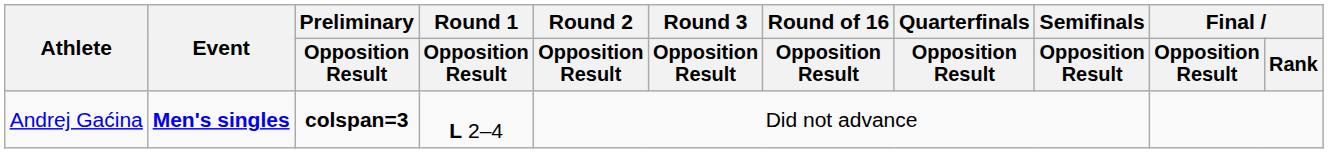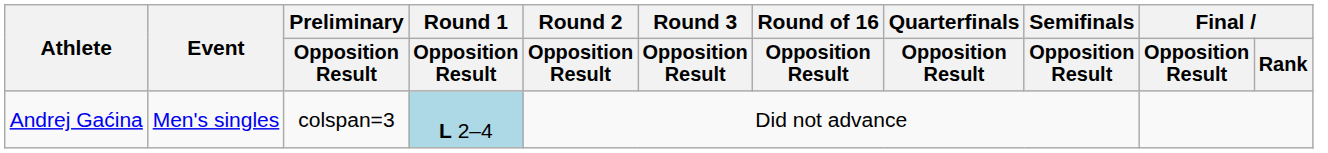(221, 120) bold -> (216, 120) normal
(357, 120) bold -> (346, 120) normal
(476, 132) no background -> (466, 132) lightblue background
